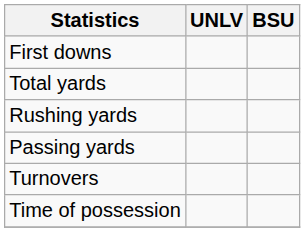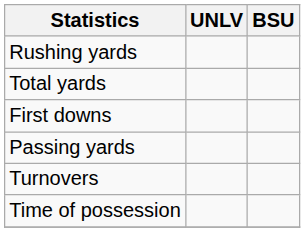rows swapped: (60, 52) <-> (73, 115)
